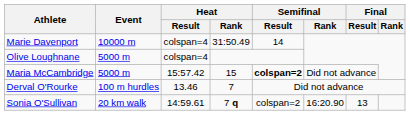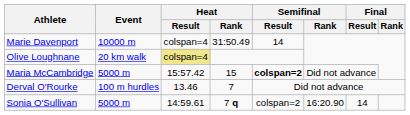(114, 57) 5000 m -> (122, 57) 20 km walk
(186, 57) no background -> (186, 57) khaki background
(122, 103) 20 km walk -> (114, 103) 5000 m
(362, 103) 13 -> (362, 103) 14
